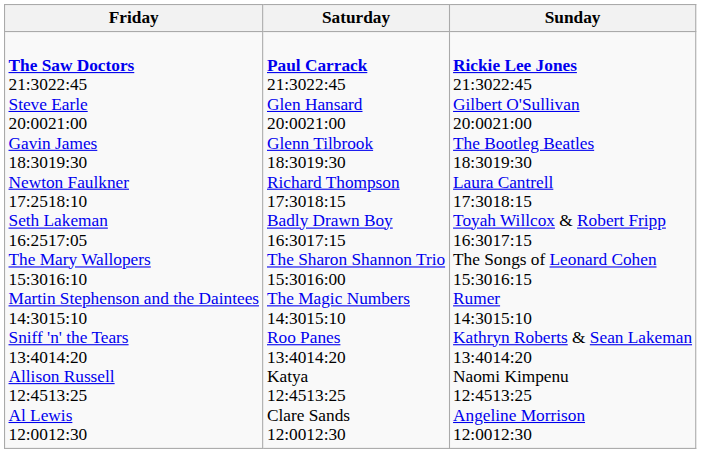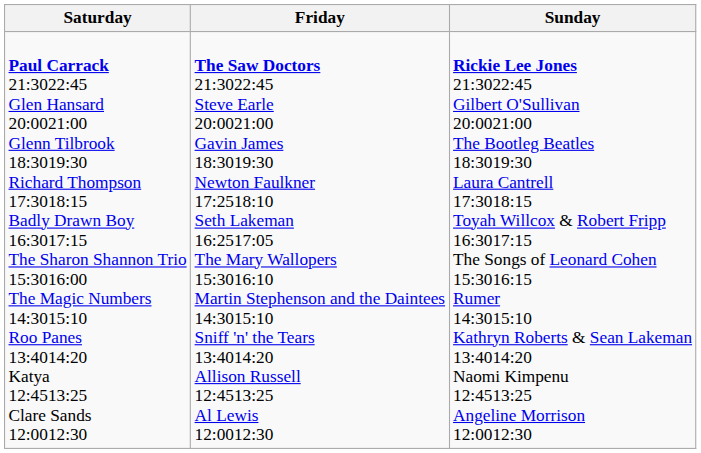columns swapped: (134, 18) <-> (356, 18)
